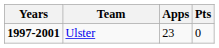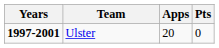(168, 33) 23 -> (168, 33) 20
